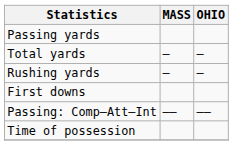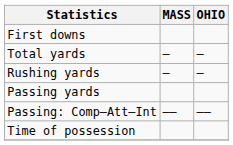rows swapped: (46, 92) <-> (54, 34)
